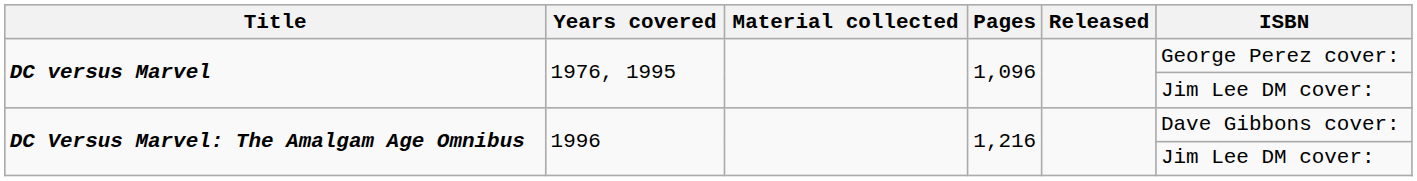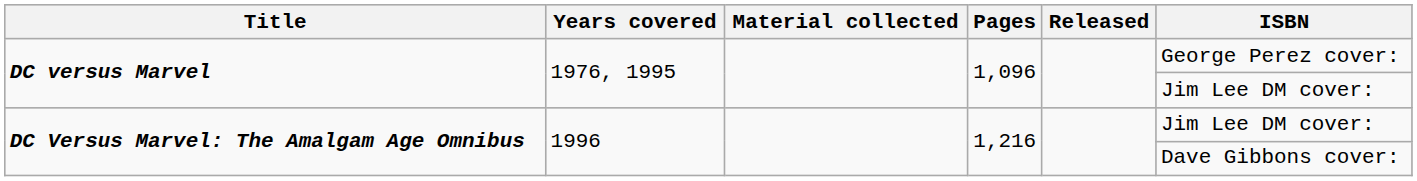(1280, 124) Dave Gibbons cover: -> (1268, 124) Jim Lee DM cover:
(1268, 158) Jim Lee DM cover: -> (1280, 158) Dave Gibbons cover:
